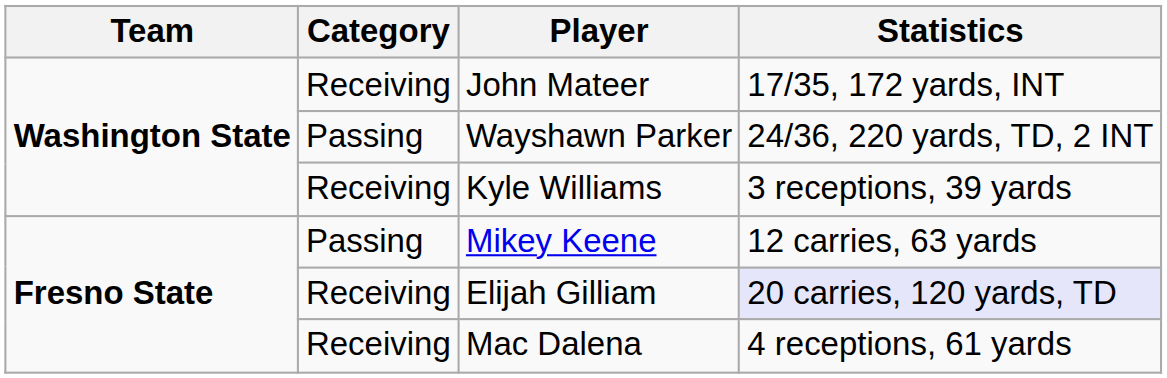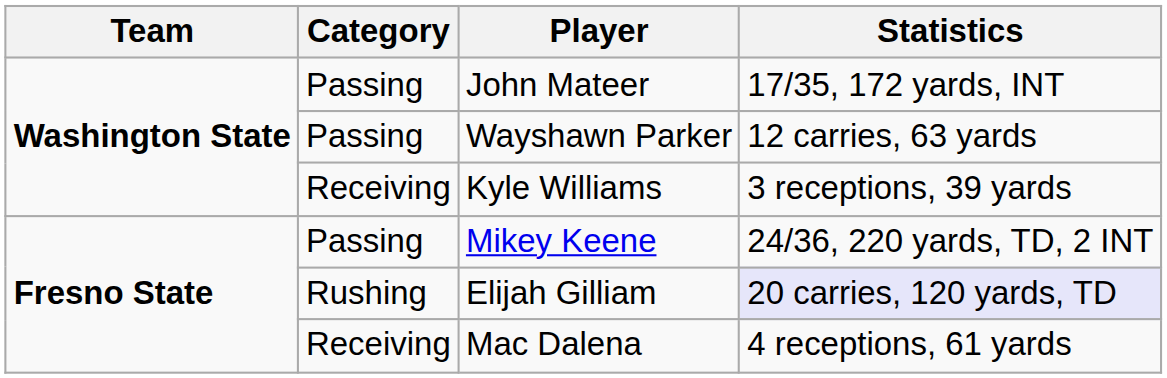(378, 83) Receiving -> (365, 83) Passing
(950, 136) 24/36, 220 yards, TD, 2 INT -> (892, 136) 12 carries, 63 yards
(892, 240) 12 carries, 63 yards -> (950, 240) 24/36, 220 yards, TD, 2 INT
(378, 292) Receiving -> (366, 292) Rushing
